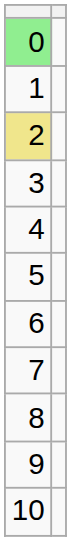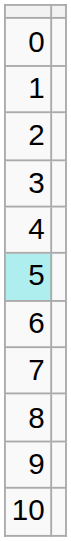(36, 41) lightgreen background -> (36, 41) no background
(36, 135) khaki background -> (36, 135) no background
(36, 276) no background -> (36, 276) paleturquoise background
